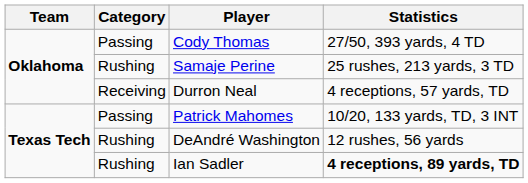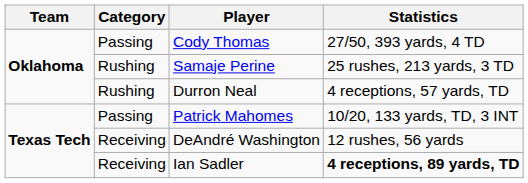(132, 91) Receiving -> (126, 91) Rushing
(126, 140) Rushing -> (132, 140) Receiving
(126, 165) Rushing -> (132, 165) Receiving
